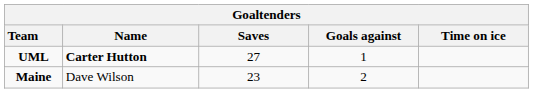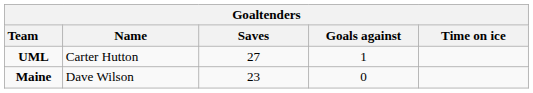(106, 56) bold -> (102, 56) normal
(363, 77) 2 -> (363, 77) 0
